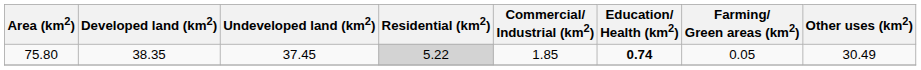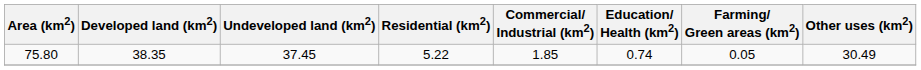(436, 54) lightgrey background -> (436, 54) no background
(639, 54) bold -> (639, 54) normal
